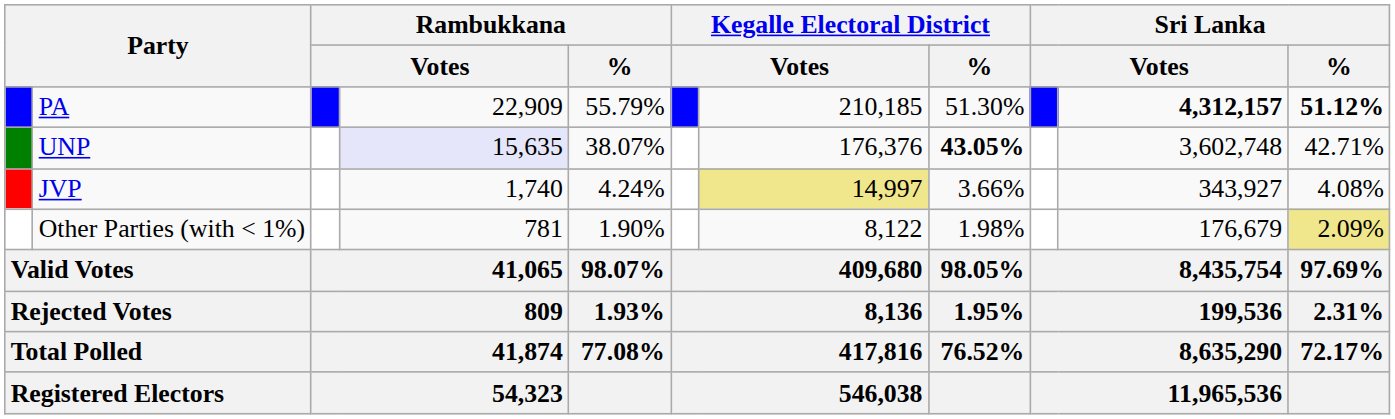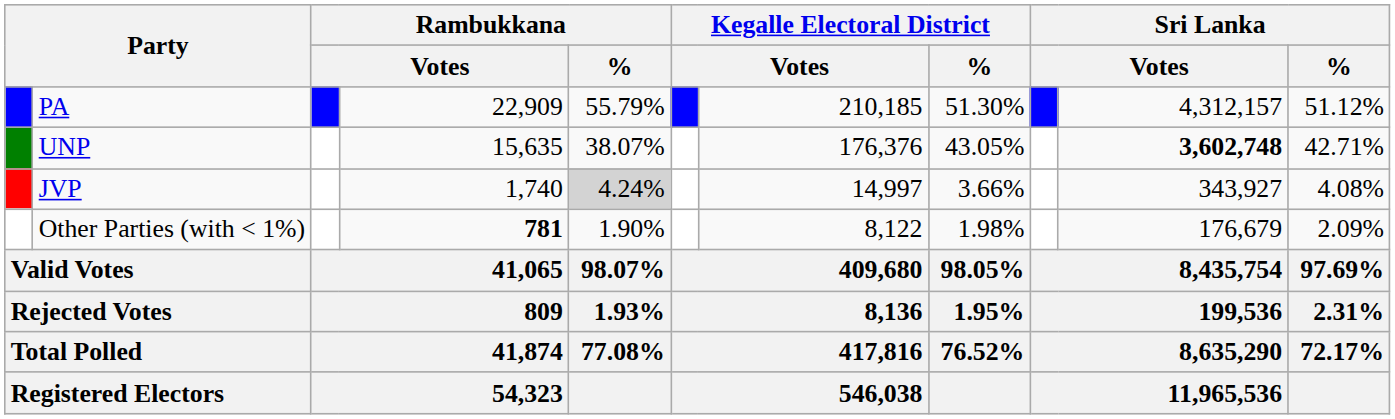(1231, 106) bold -> (1231, 106) normal
(1342, 106) bold -> (1344, 106) normal
(527, 147) lavender background -> (527, 147) no background
(982, 147) bold -> (985, 147) normal
(1231, 147) normal -> (1231, 147) bold
(631, 188) no background -> (631, 188) lightgrey background
(887, 188) khaki background -> (887, 188) no background
(544, 229) normal -> (544, 229) bold
(1351, 229) khaki background -> (1351, 229) no background
